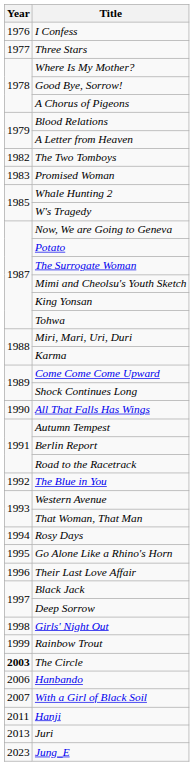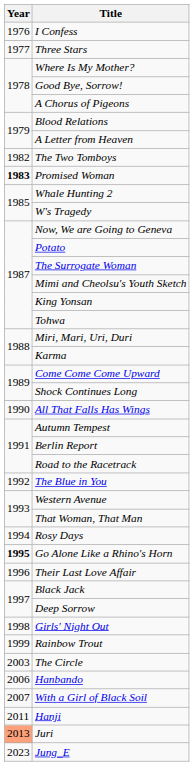(18, 175) normal -> (18, 175) bold
(18, 553) normal -> (18, 553) bold
(18, 662) bold -> (18, 662) normal
(18, 734) no background -> (18, 734) lightsalmon background
